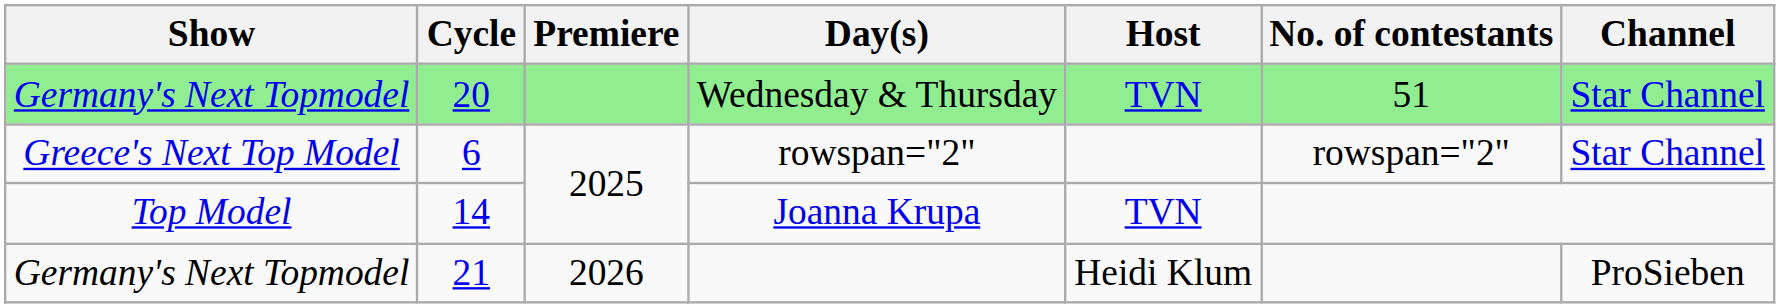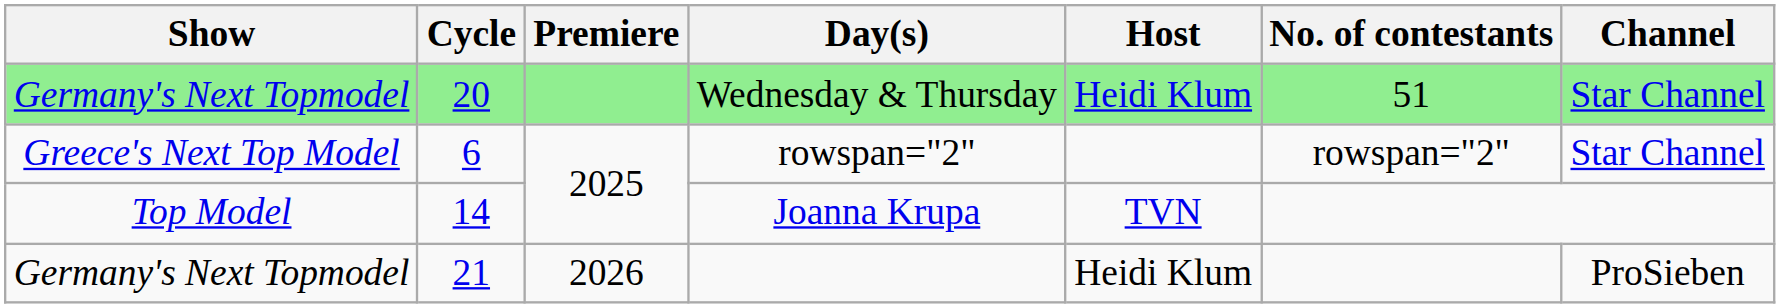(1163, 93) TVN -> (1163, 93) Heidi Klum
